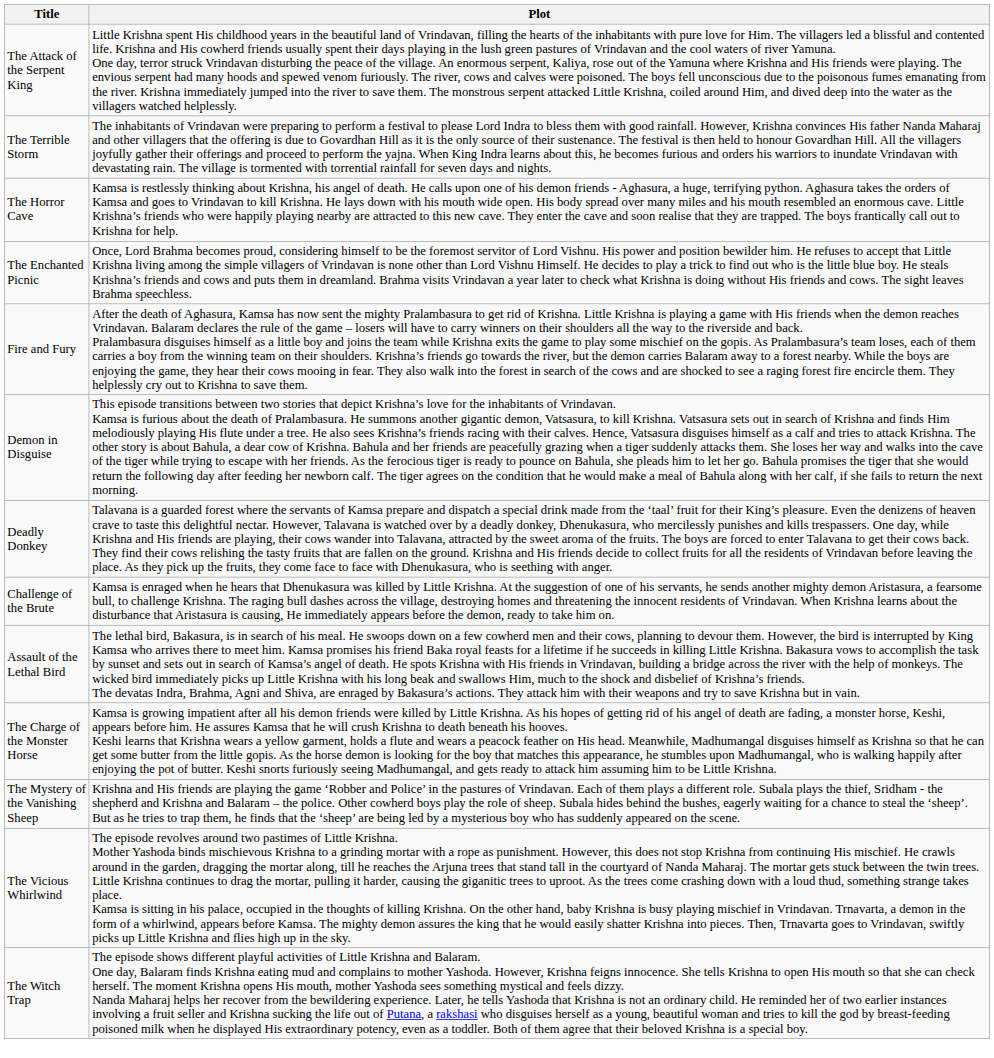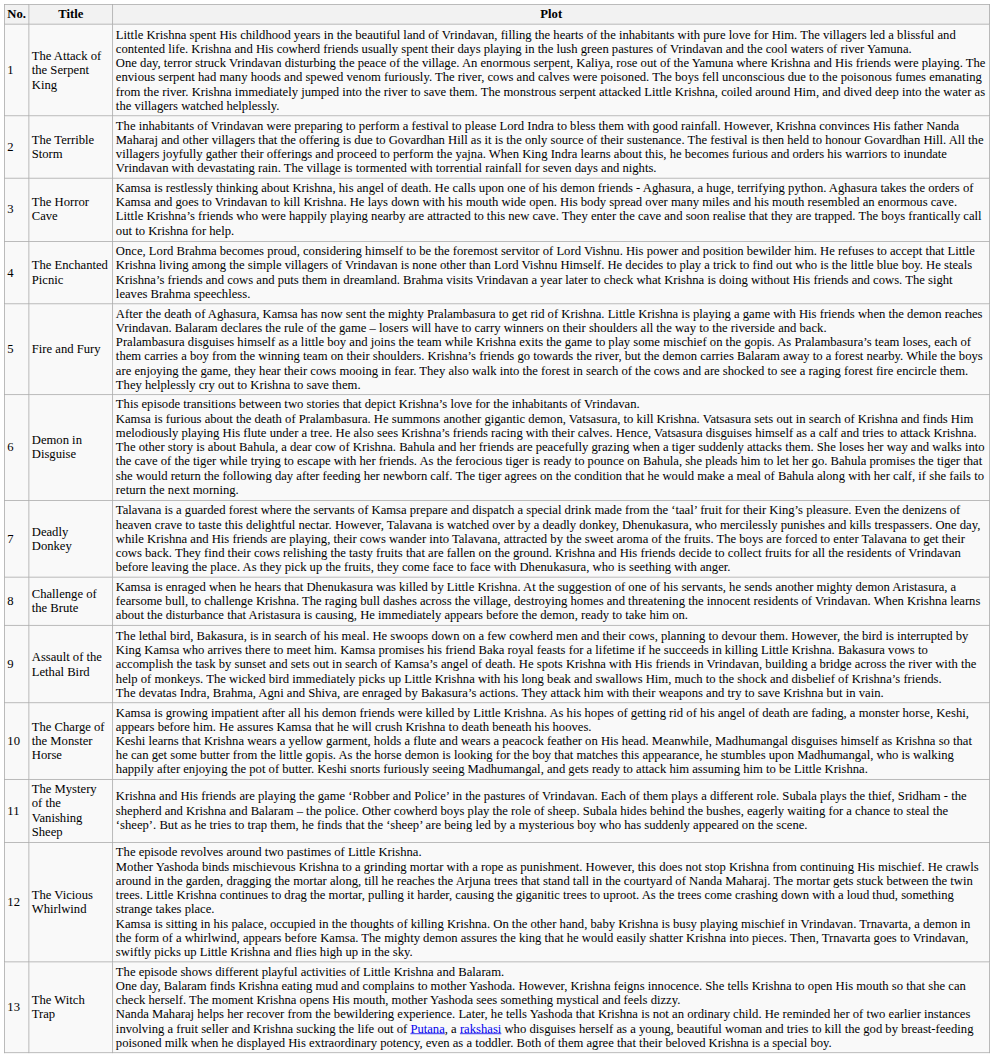+ column: (17, 14)
